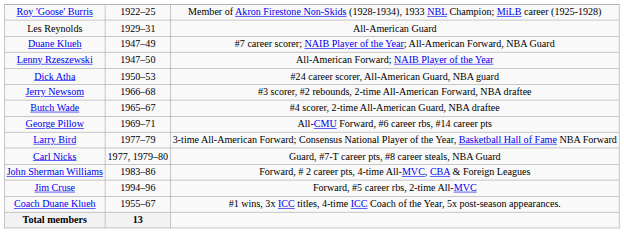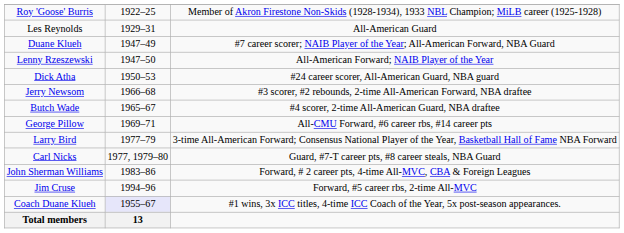(138, 204) no background -> (138, 204) lavender background
